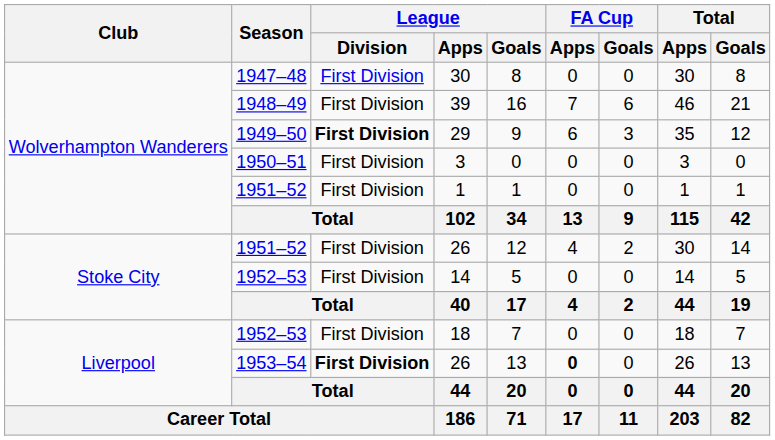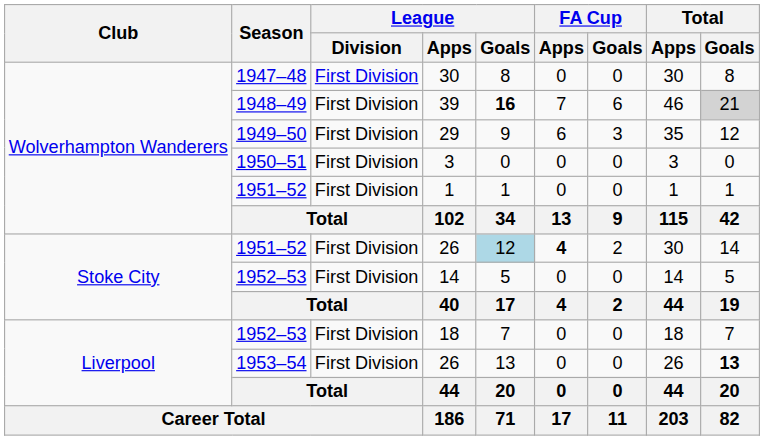(516, 104) normal -> (505, 104) bold
(741, 104) no background -> (730, 104) lightgrey background
(372, 133) bold -> (367, 133) normal
(516, 248) no background -> (505, 248) lightblue background
(572, 248) normal -> (561, 248) bold
(372, 362) bold -> (367, 362) normal
(572, 362) bold -> (561, 362) normal
(741, 362) normal -> (730, 362) bold
